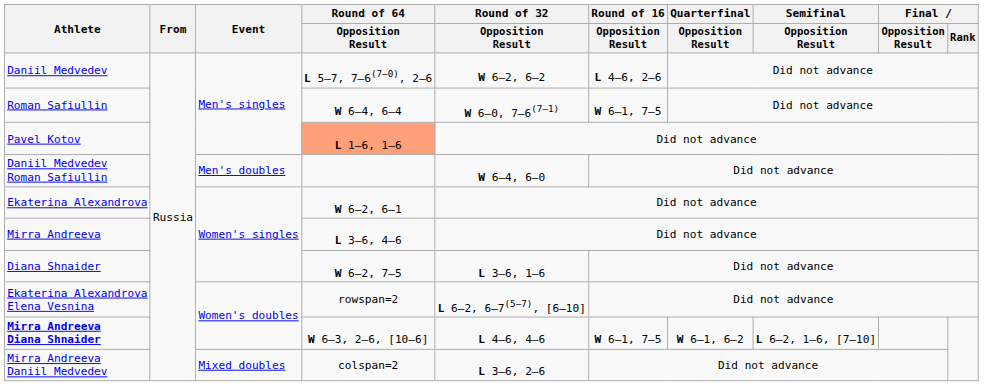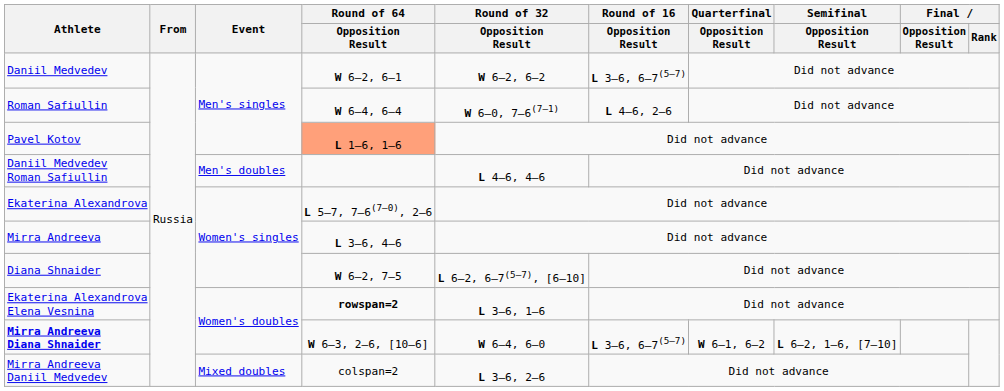(368, 77) L 5–7, 7–6(7–0), 2–6 -> (368, 77) W 6–2, 6–1
(628, 77) L 4–6, 2–6 -> (639, 77) L 3–6, 6–7(5–7)
(628, 111) W 6–1, 7–5 -> (639, 111) L 4–6, 2–6
(512, 177) W 6–4, 6–0 -> (512, 177) L 4–6, 4–6
(368, 209) W 6–2, 6–1 -> (368, 210) L 5–7, 7–6(7–0), 2–6
(512, 273) L 3–6, 1–6 -> (512, 277) L 6–2, 6–7(5–7), [6–10]
(368, 299) normal -> (368, 303) bold
(512, 306) L 6–2, 6–7(5–7), [6–10] -> (512, 310) L 3–6, 1–6
(512, 339) L 4–6, 4–6 -> (512, 343) W 6–4, 6–0
(628, 339) W 6–1, 7–5 -> (639, 343) L 3–6, 6–7(5–7)
